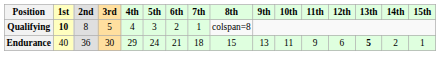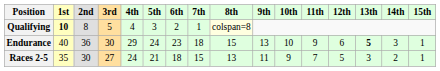(231, 27) no background -> (231, 27) lightyellow background
(177, 42) 21 -> (177, 42) 23
(289, 42) 11 -> (289, 42) 10
(396, 42) 2 -> (396, 42) 3
+ row: (29, 58)
